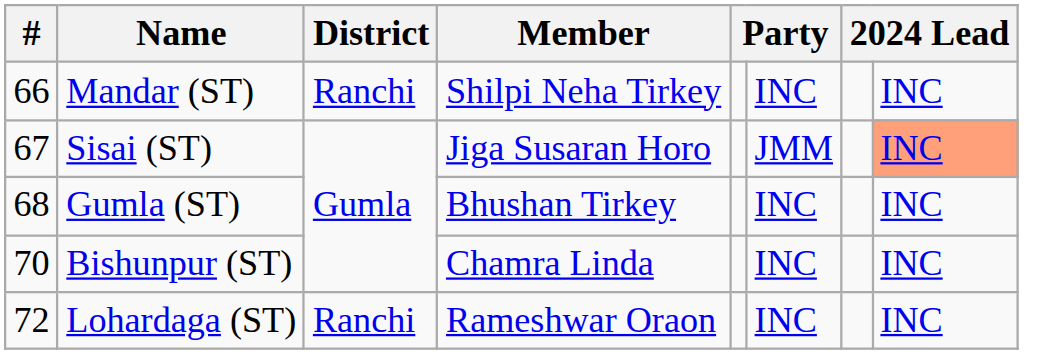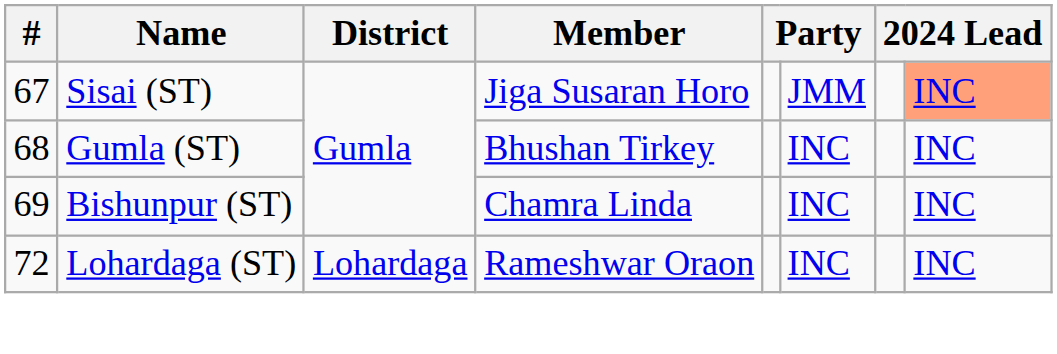- row: (160, 90)
(32, 262) 70 -> (32, 205) 69
(364, 319) Ranchi -> (390, 262) Lohardaga
